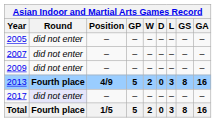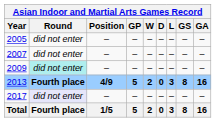(58, 68) no background -> (58, 68) paleturquoise background
